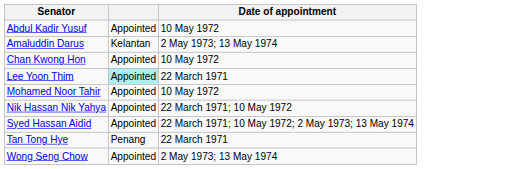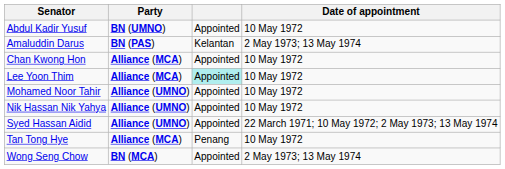+ column: (150, 12)
(194, 76) 22 March 1971 -> (273, 76) 10 May 1972
(226, 108) 22 March 1971; 10 May 1972 -> (273, 108) 10 May 1972
(194, 140) 22 March 1971 -> (273, 140) 10 May 1972
